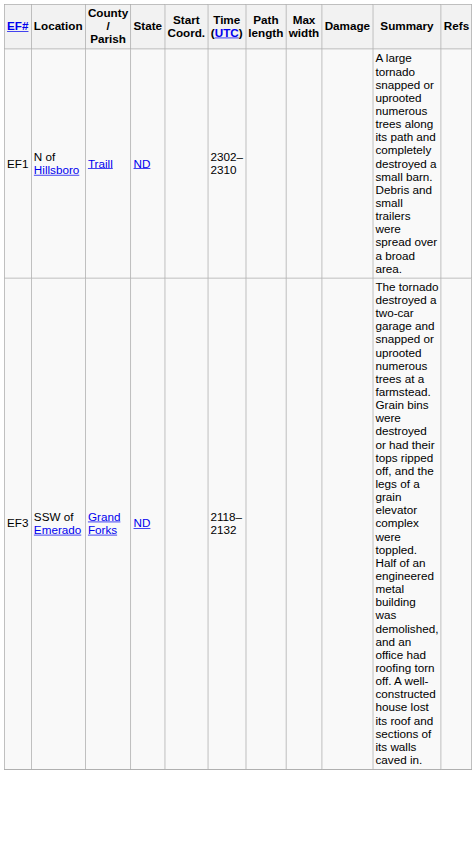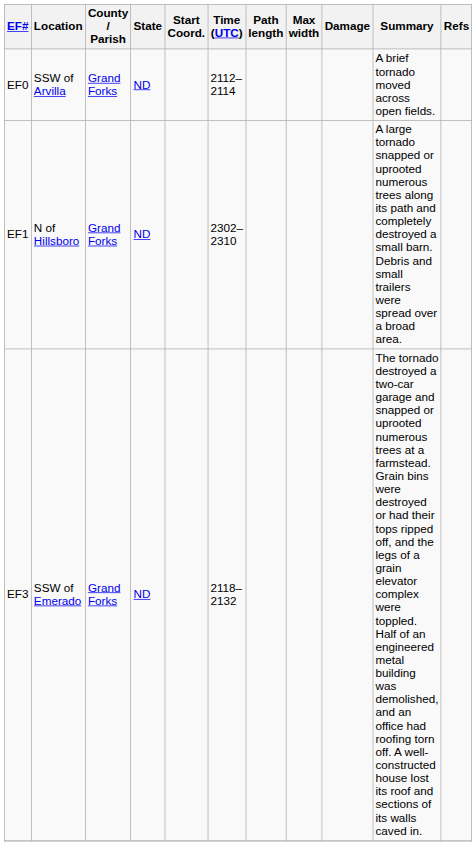+ row: (18, 84)
(100, 163) Traill -> (104, 234) Grand Forks
